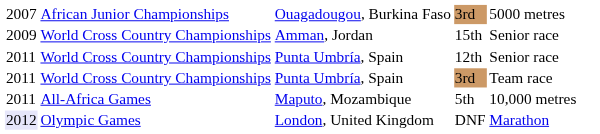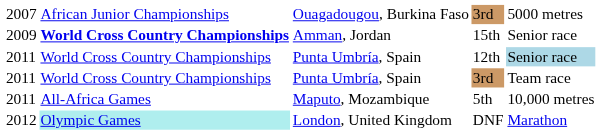(156, 35) normal -> (165, 35) bold
(524, 56) no background -> (542, 56) lightblue background
(21, 120) lavender background -> (21, 120) no background
(91, 120) no background -> (91, 120) paleturquoise background
